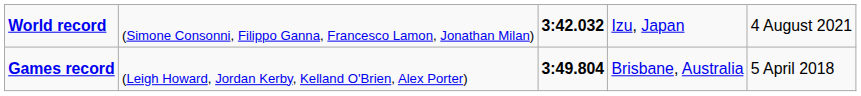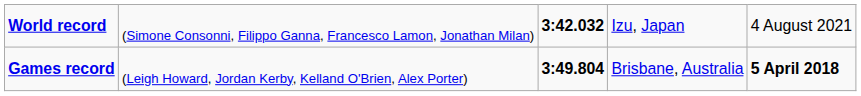(793, 68) normal -> (795, 68) bold
